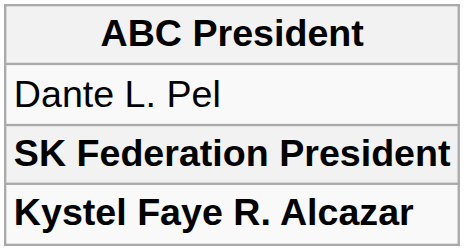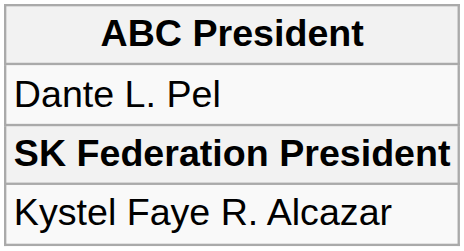(214, 213) bold -> (203, 213) normal
